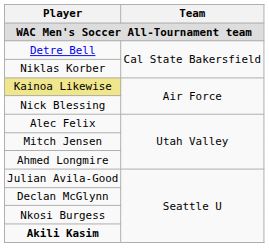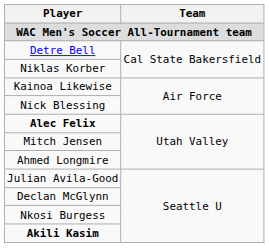(63, 86) khaki background -> (63, 86) no background
(63, 123) normal -> (63, 123) bold
